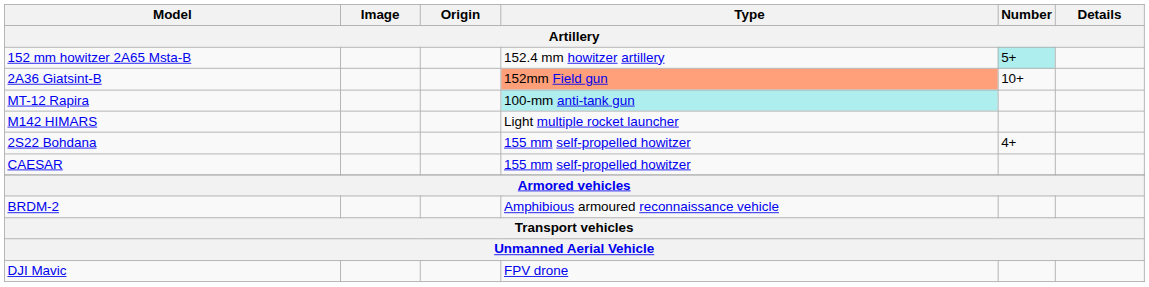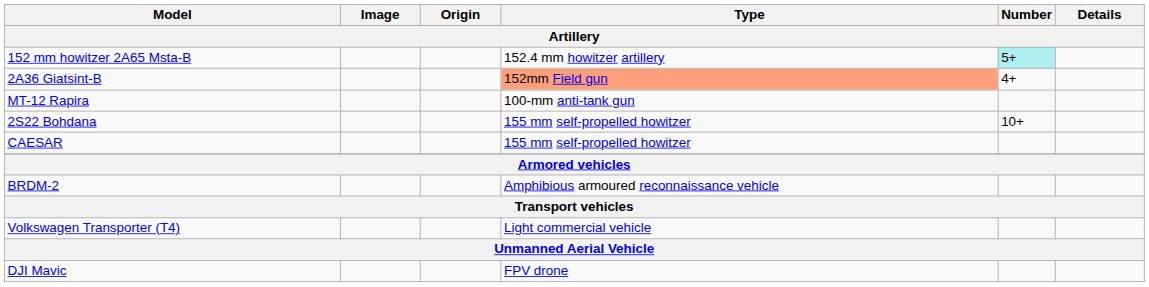(1013, 79) 10+ -> (1009, 79) 4+
(569, 100) paleturquoise background -> (569, 100) no background
- row: (52, 121)
(1009, 143) 4+ -> (1013, 121) 10+
+ row: (94, 228)
